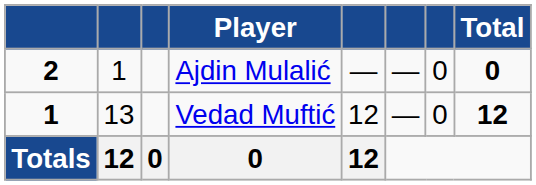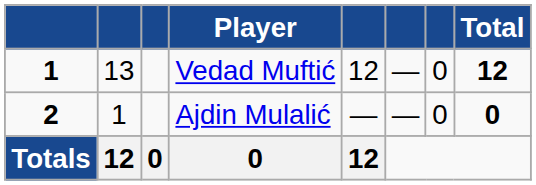rows swapped: (255, 115) <-> (253, 71)
